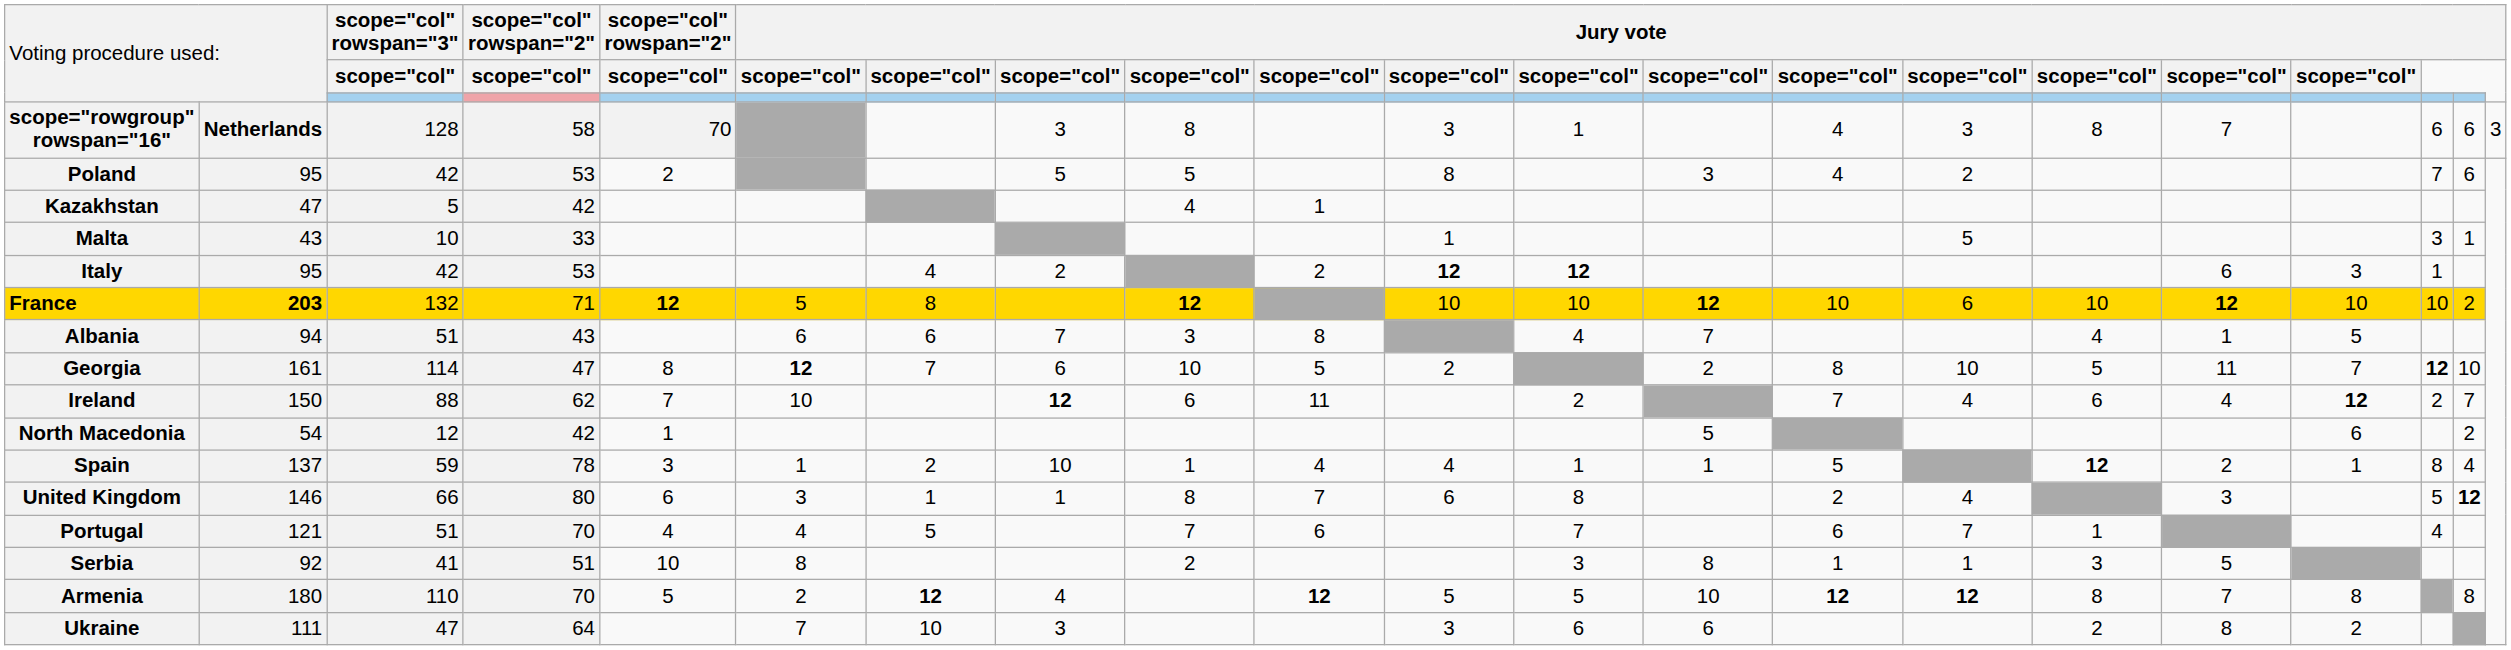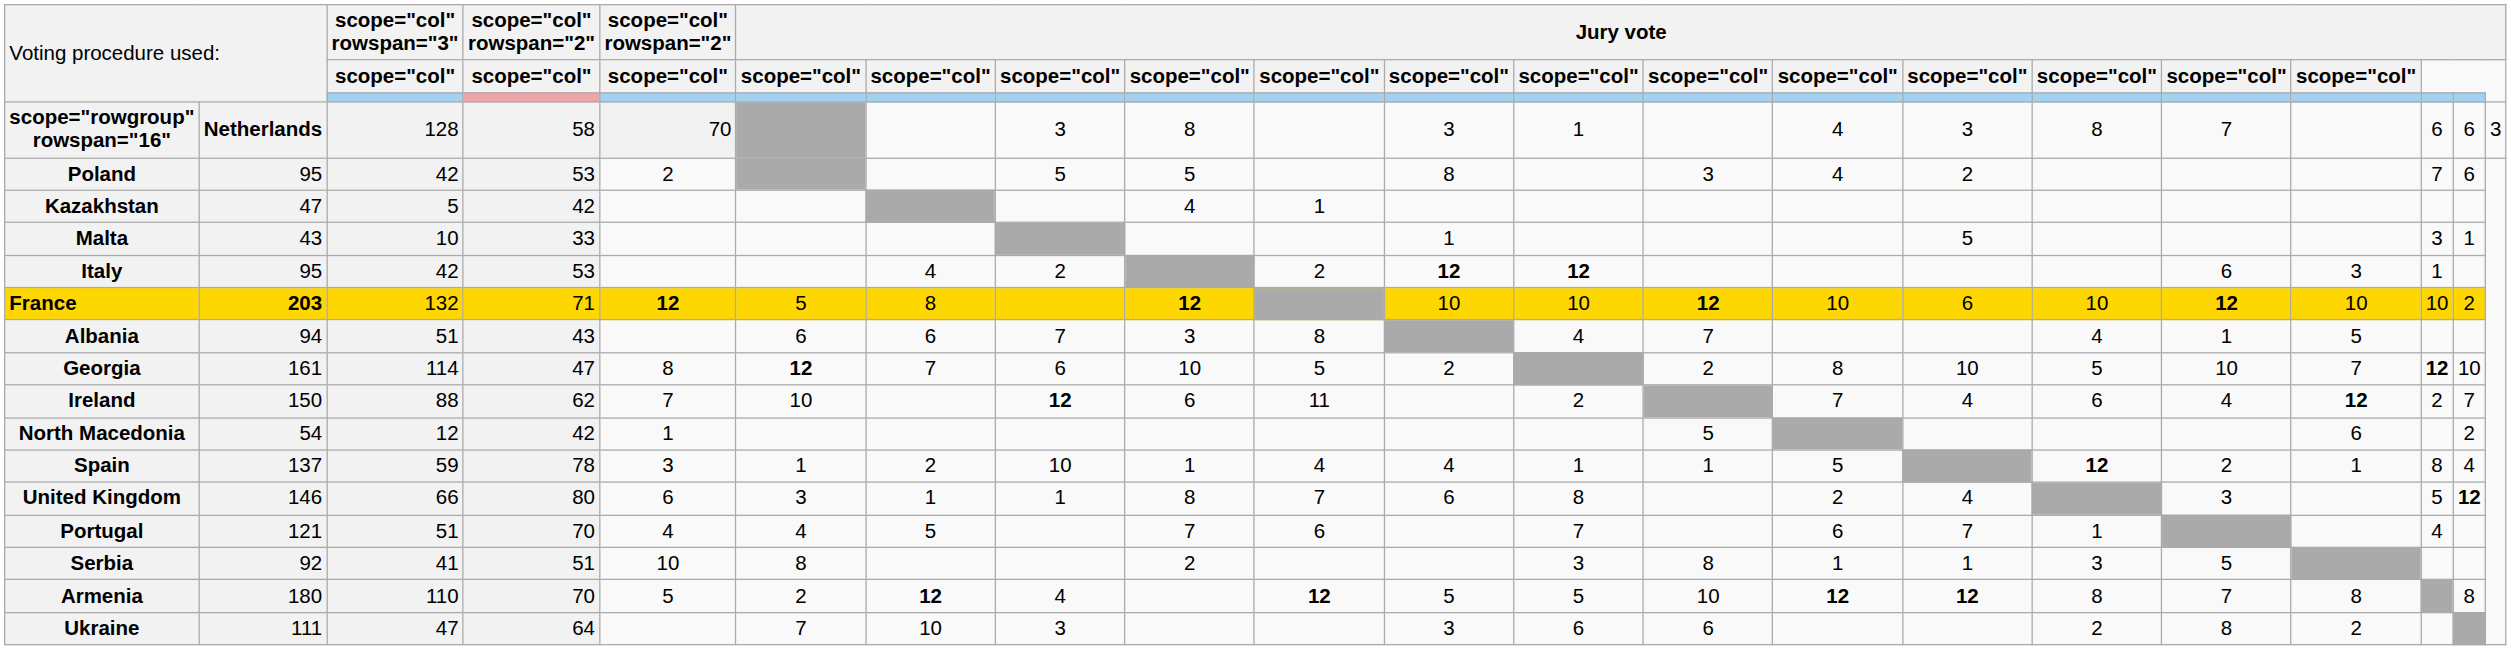(2227, 368) 11 -> (2227, 368) 10
